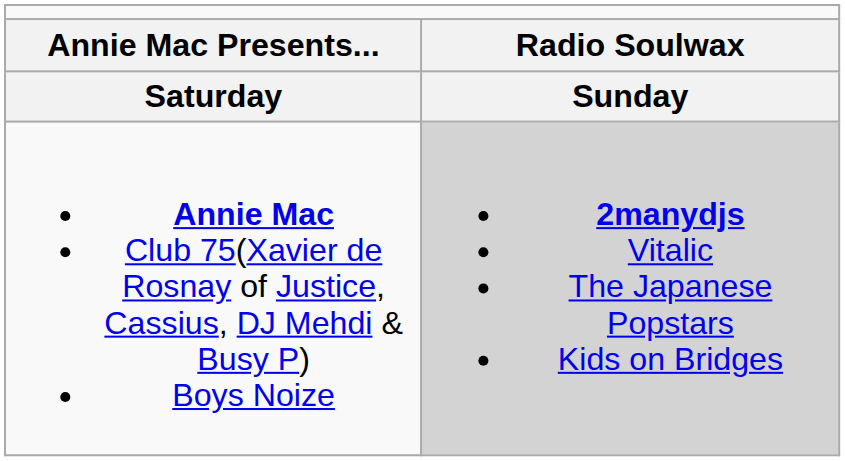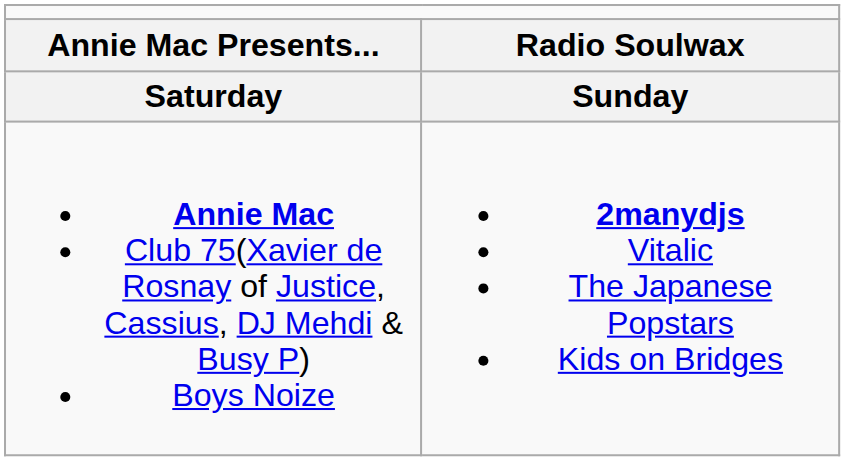(630, 288) lightgrey background -> (630, 288) no background
